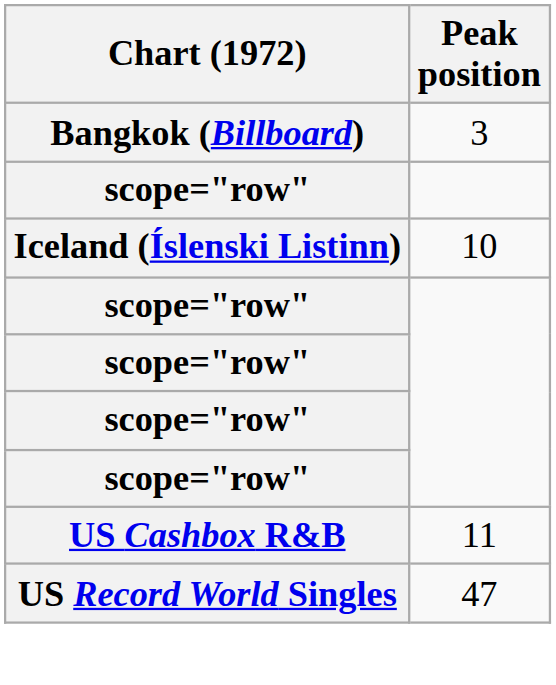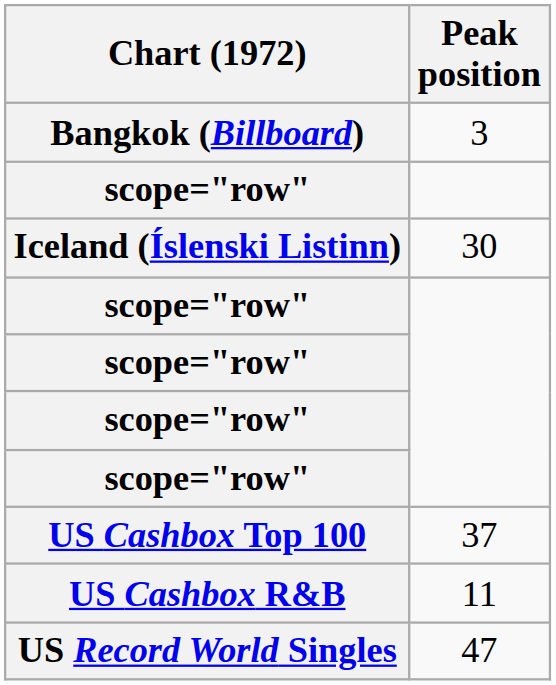(479, 246) 10 -> (479, 246) 30
+ row: (207, 534)
